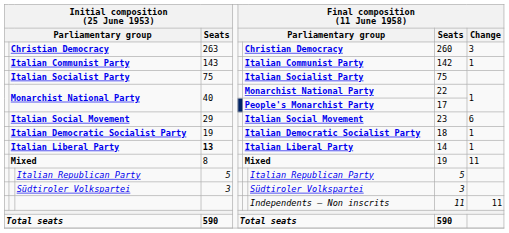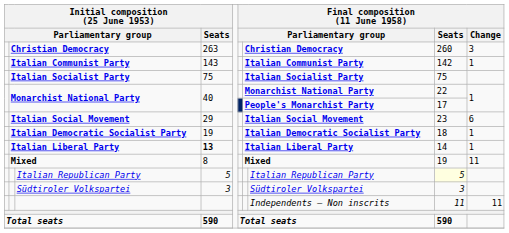(462, 175) no background -> (462, 175) lightyellow background
